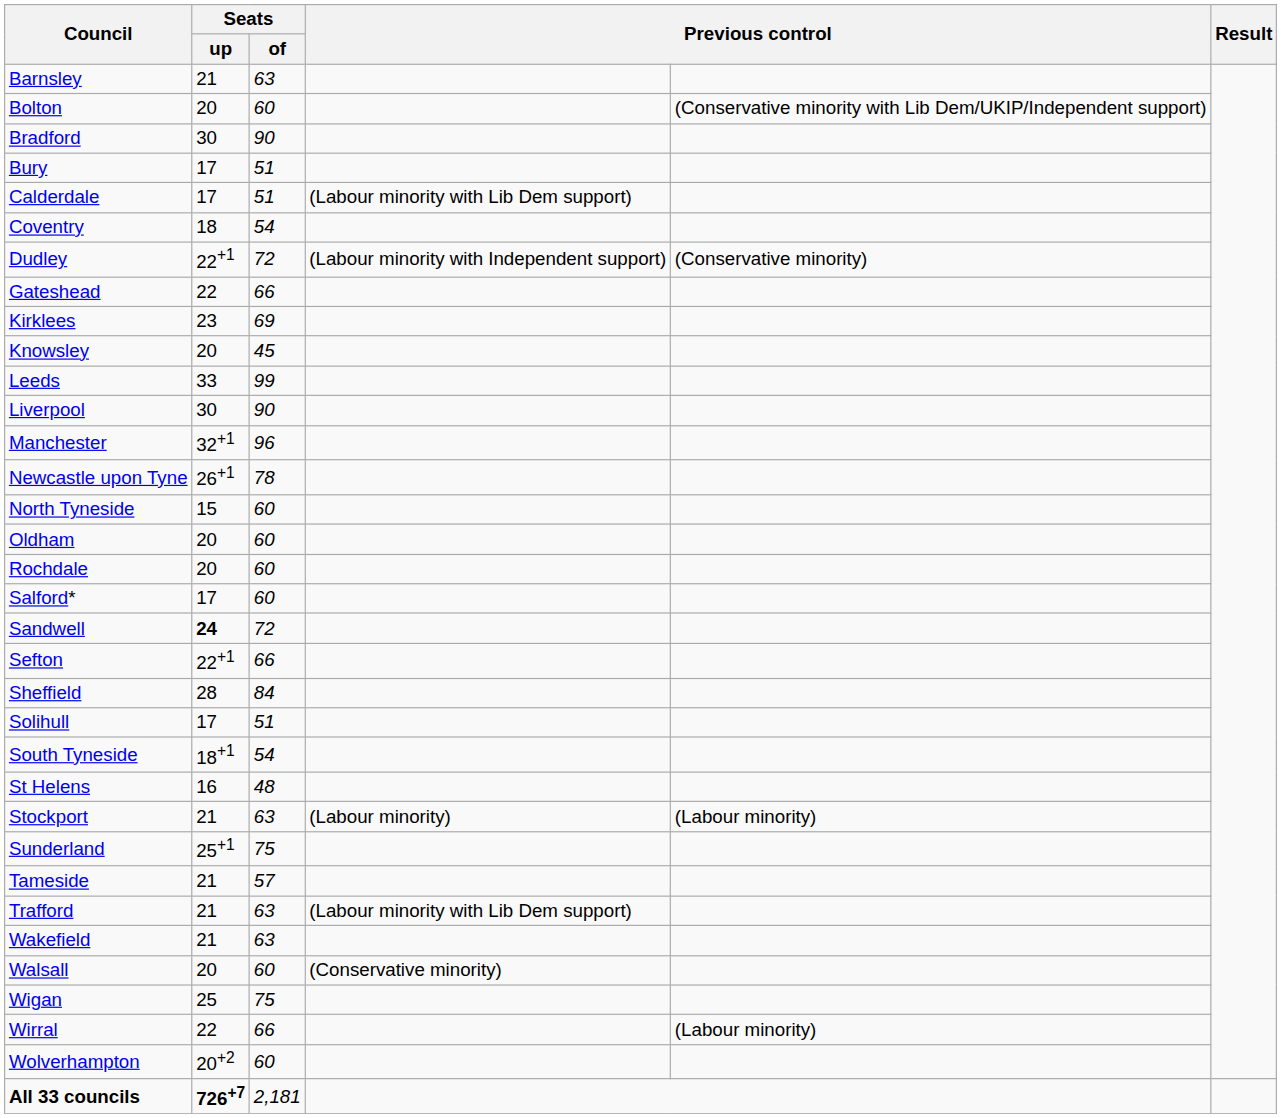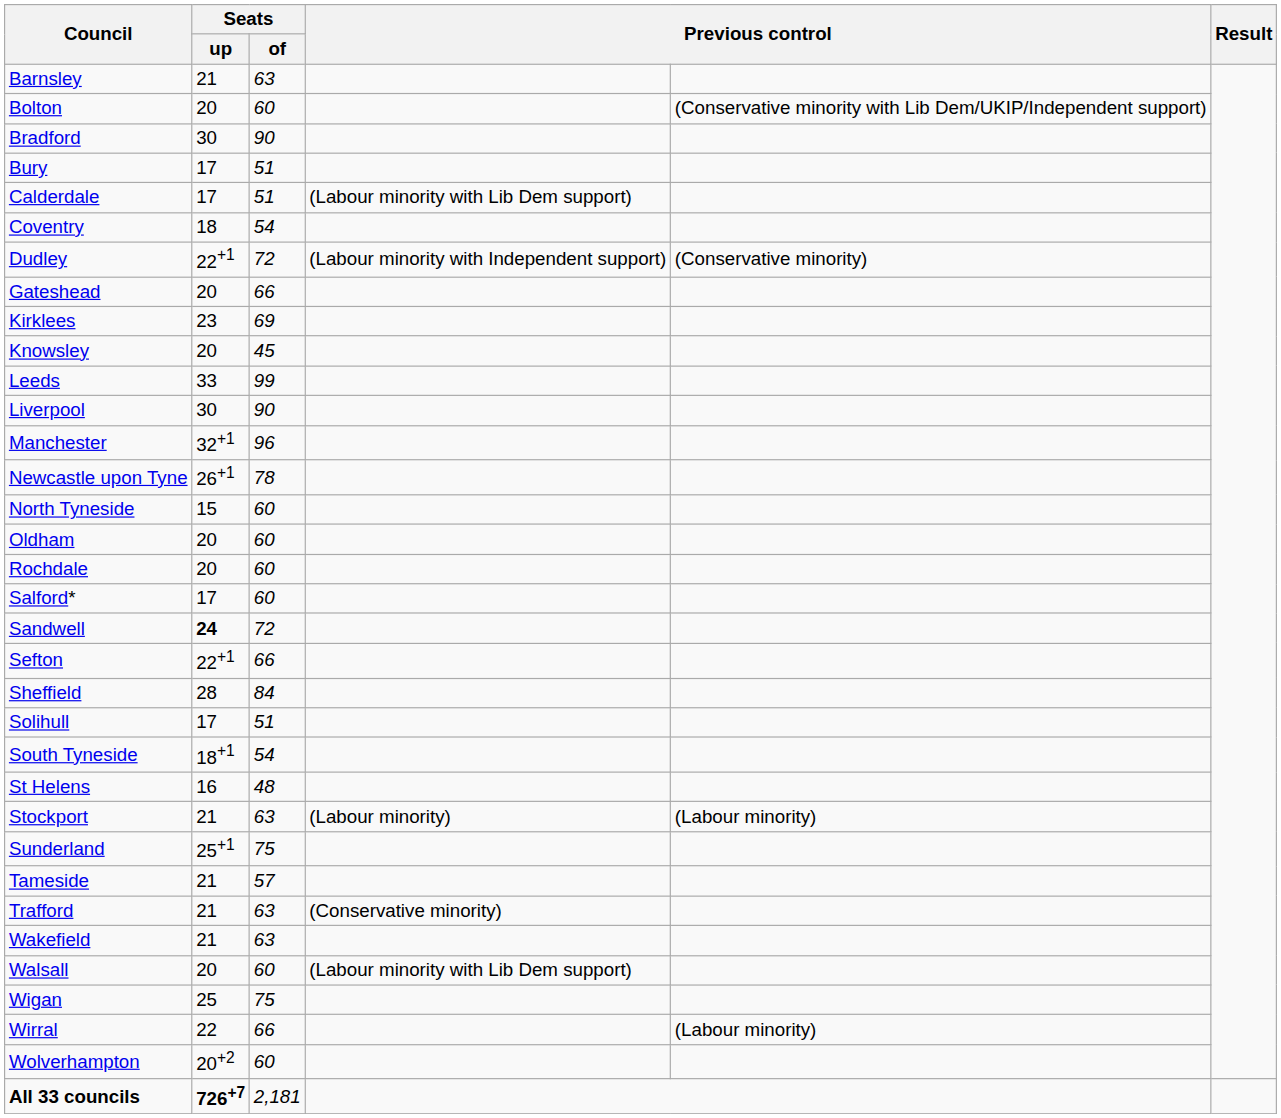(207, 291) 22 -> (207, 291) 20
(471, 910) (Labour minority with Lib Dem support) -> (406, 910) (Conservative minority)
(406, 970) (Conservative minority) -> (471, 970) (Labour minority with Lib Dem support)
